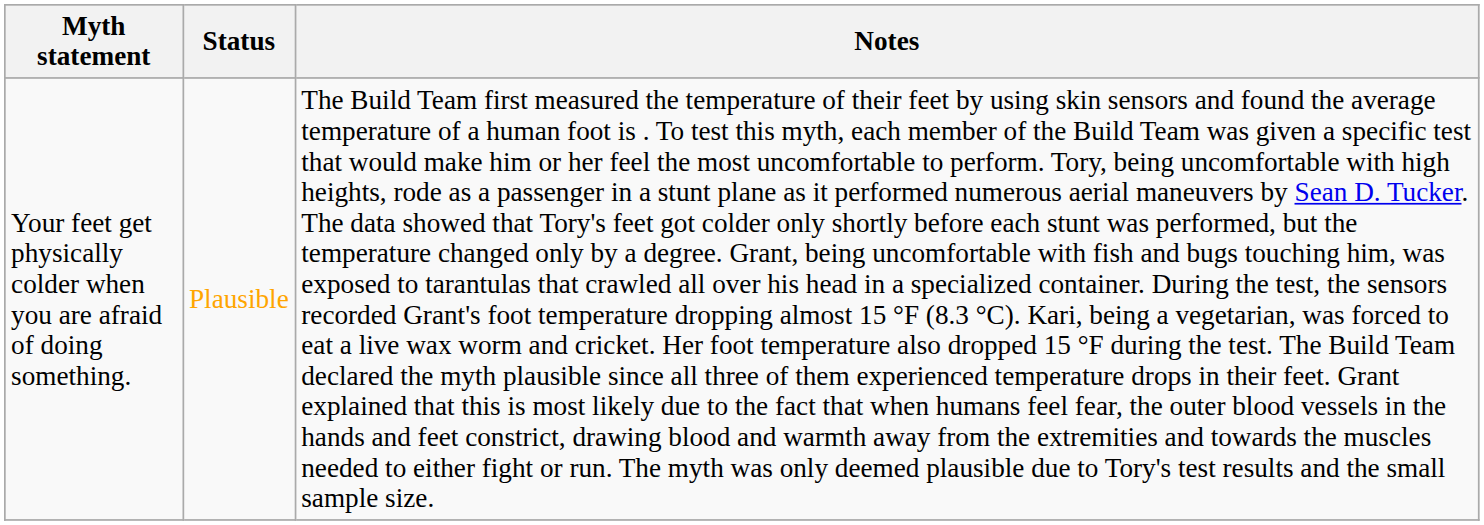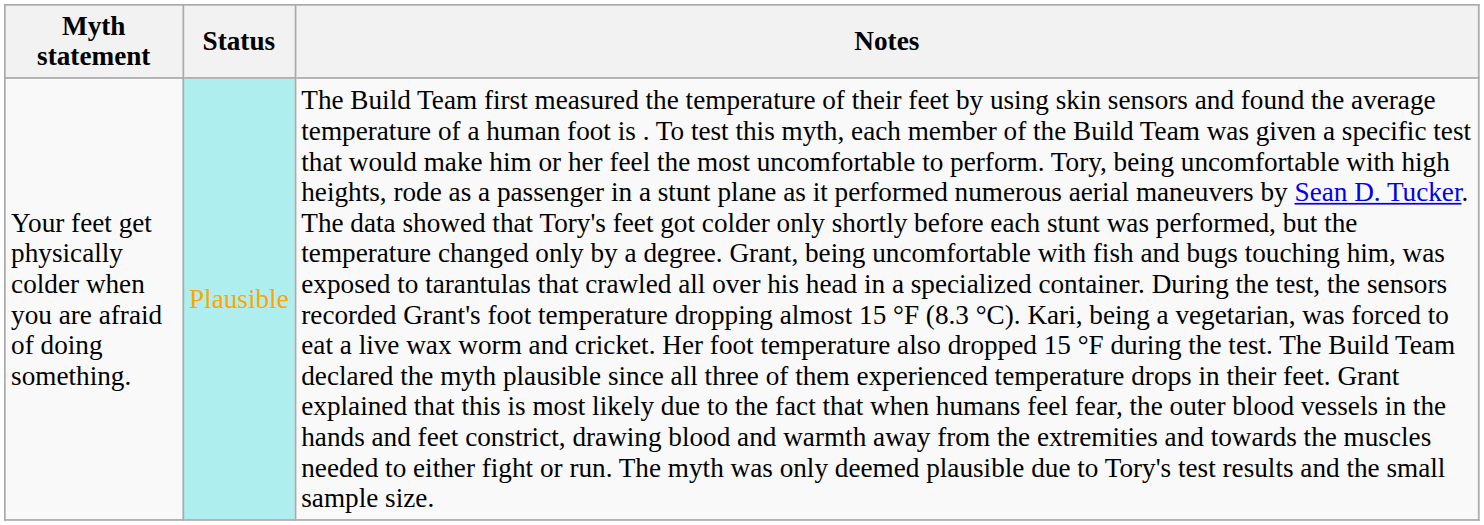(239, 298) no background -> (239, 298) paleturquoise background
